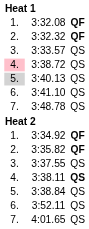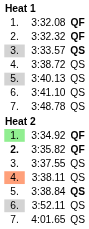(15, 51) no background -> (15, 51) lightgrey background
(78, 51) normal -> (78, 51) bold
(15, 65) pink background -> (15, 65) no background
(15, 135) no background -> (15, 135) lightgreen background
(15, 149) normal -> (15, 149) bold
(15, 177) no background -> (15, 177) lightsalmon background
(78, 177) bold -> (78, 177) normal
(78, 191) normal -> (78, 191) bold
(15, 205) no background -> (15, 205) lightgrey background
